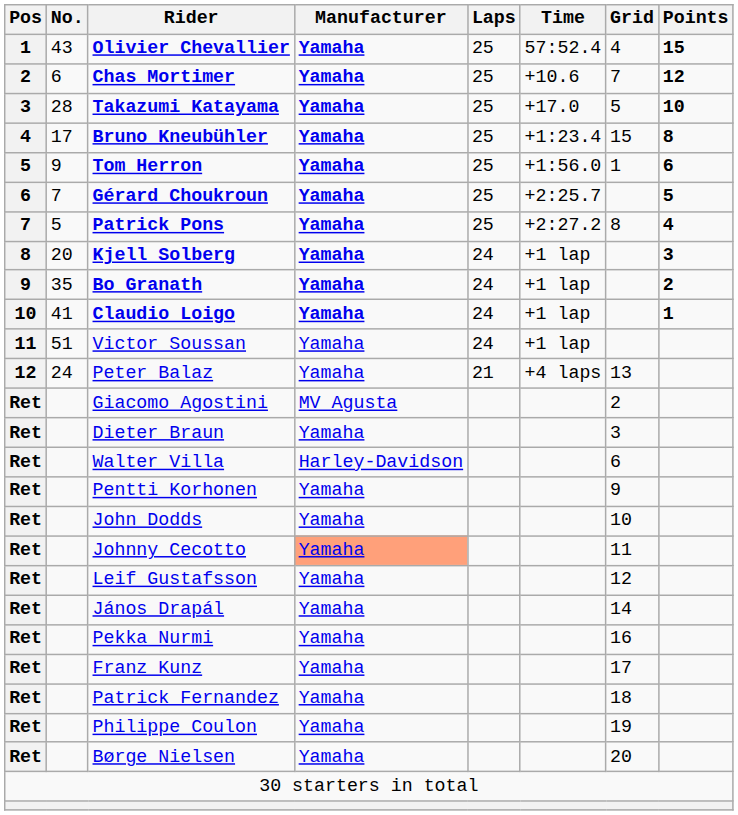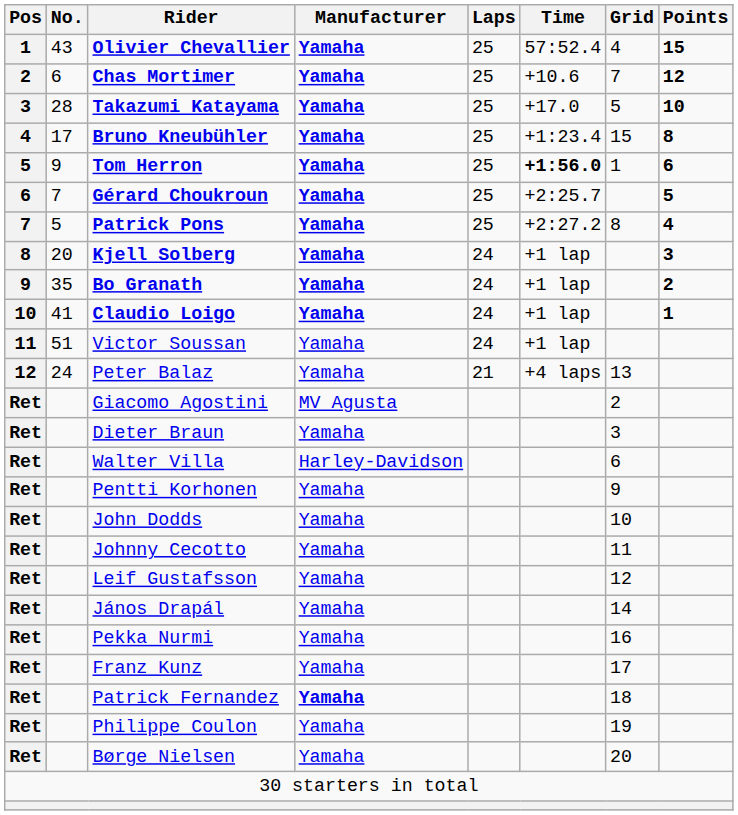(563, 167) normal -> (563, 167) bold
(332, 551) lightsalmon background -> (332, 551) no background
(332, 699) normal -> (332, 699) bold
